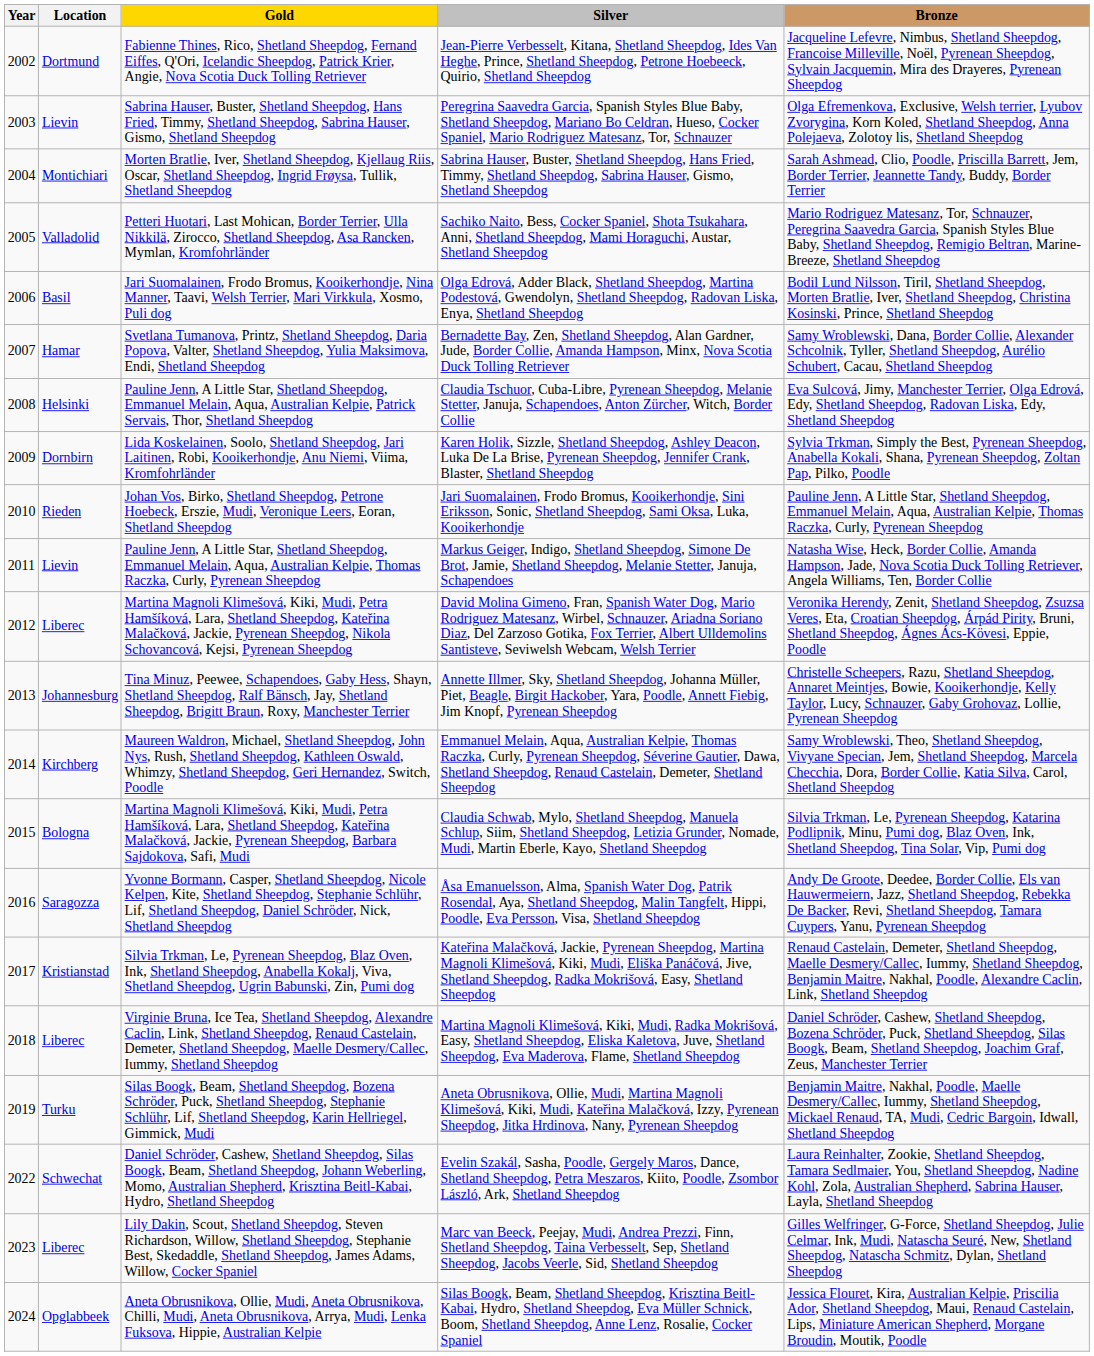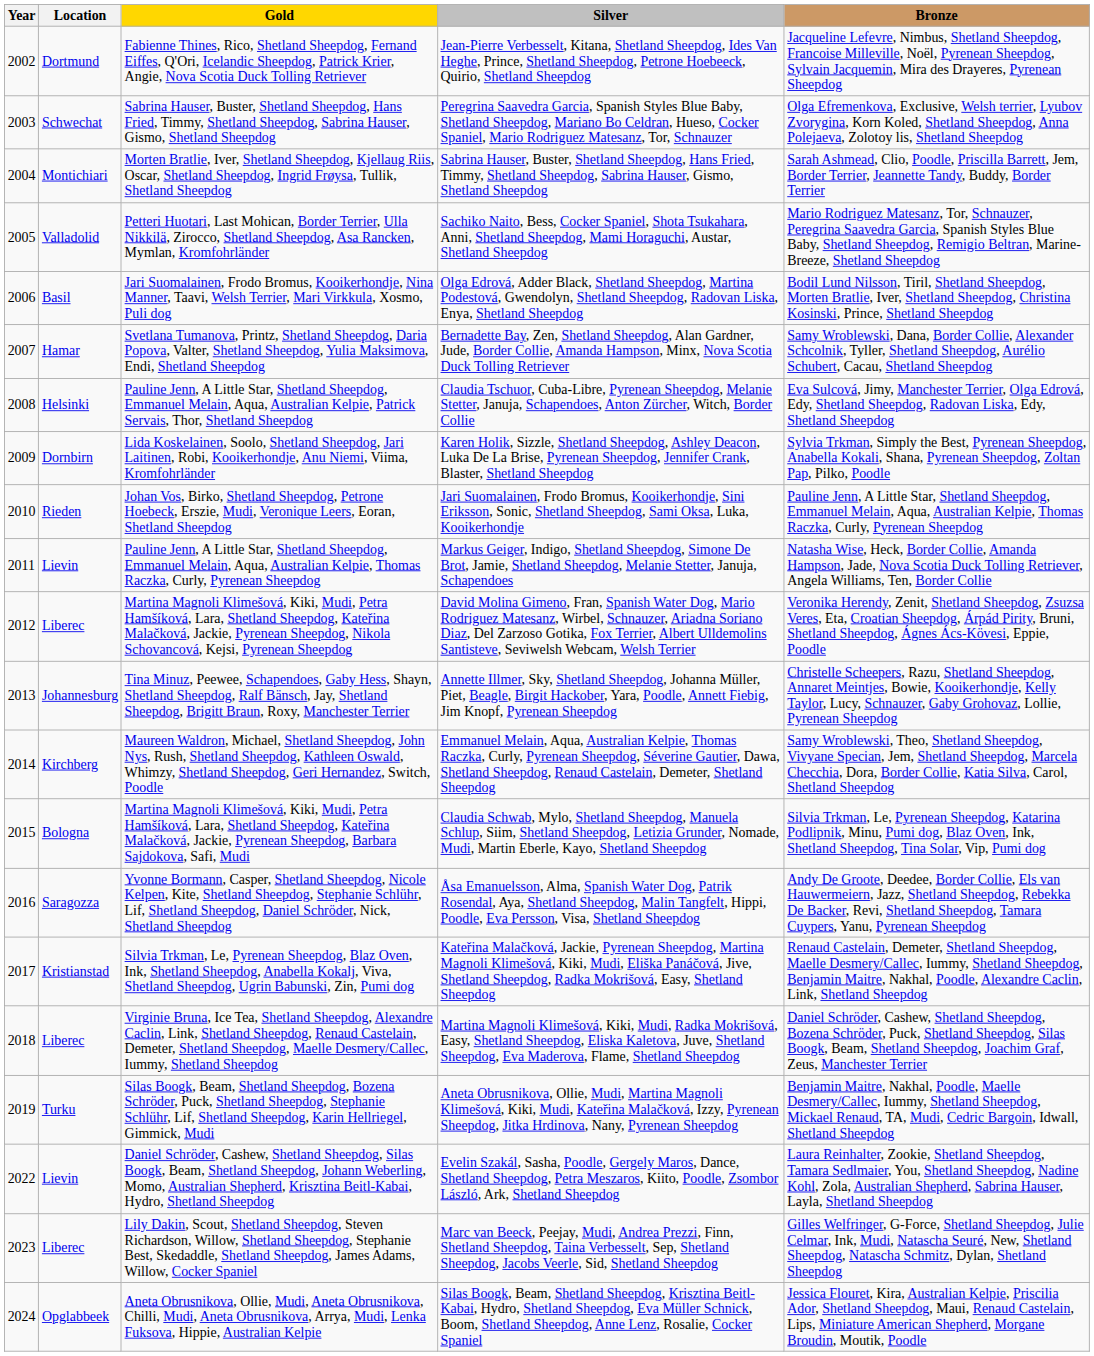(60, 122) Lievin -> (72, 122) Schwechat
(72, 1178) Schwechat -> (60, 1178) Lievin
